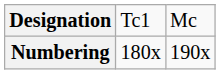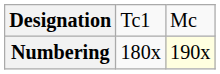(190, 52) no background -> (190, 52) lightyellow background
